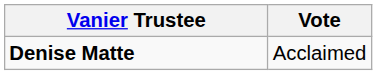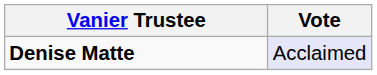(320, 52) no background -> (320, 52) lavender background
